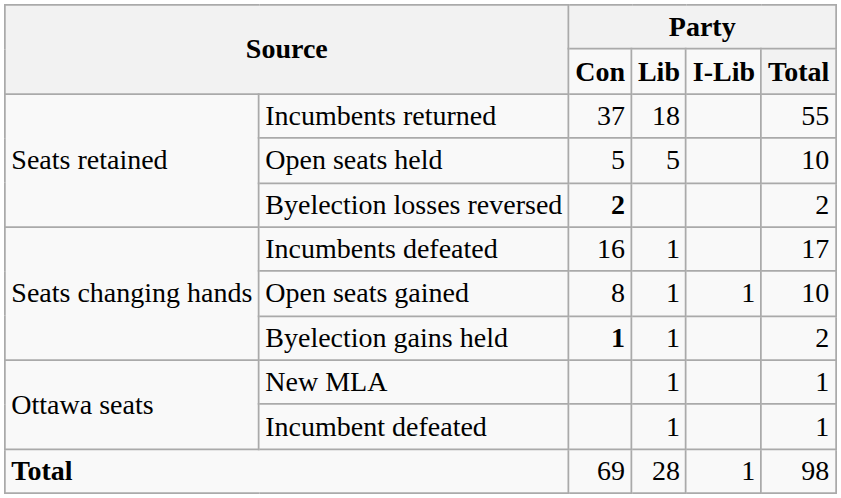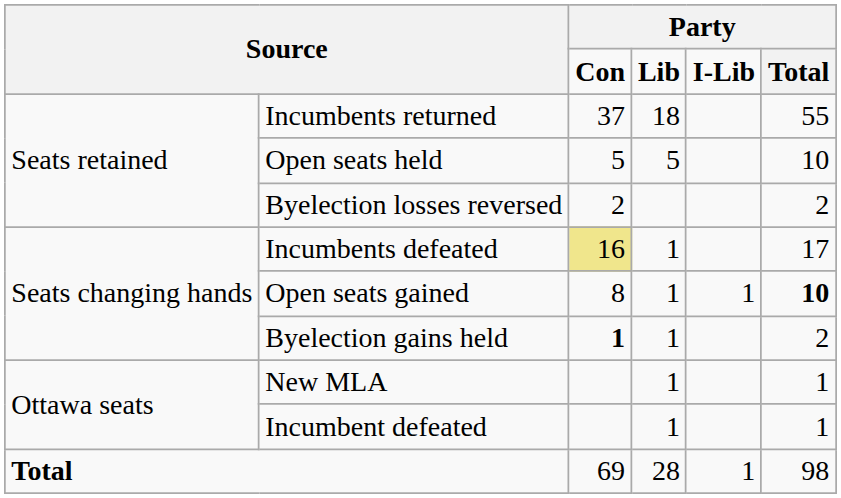(618, 204) bold -> (618, 204) normal
(611, 248) no background -> (611, 248) khaki background
(815, 293) normal -> (815, 293) bold
